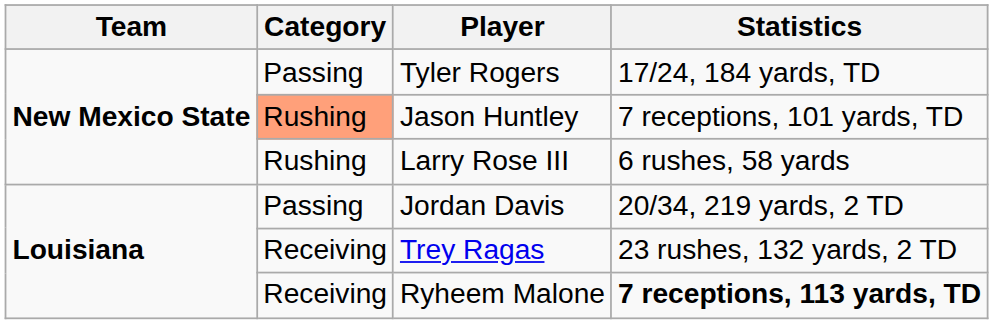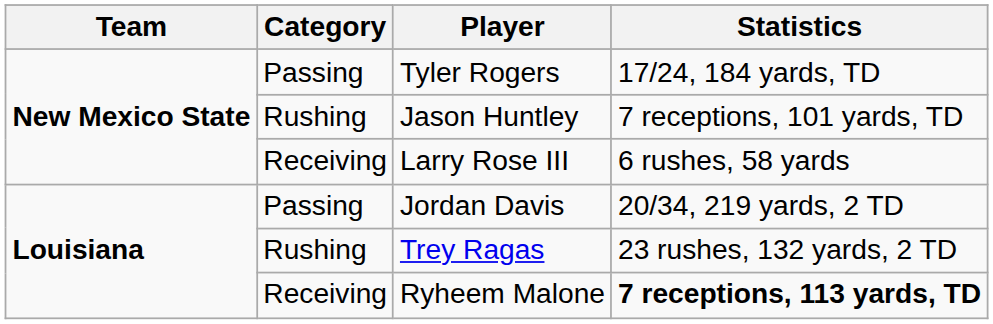(315, 116) lightsalmon background -> (315, 116) no background
(315, 160) Rushing -> (325, 160) Receiving
(325, 250) Receiving -> (315, 250) Rushing
